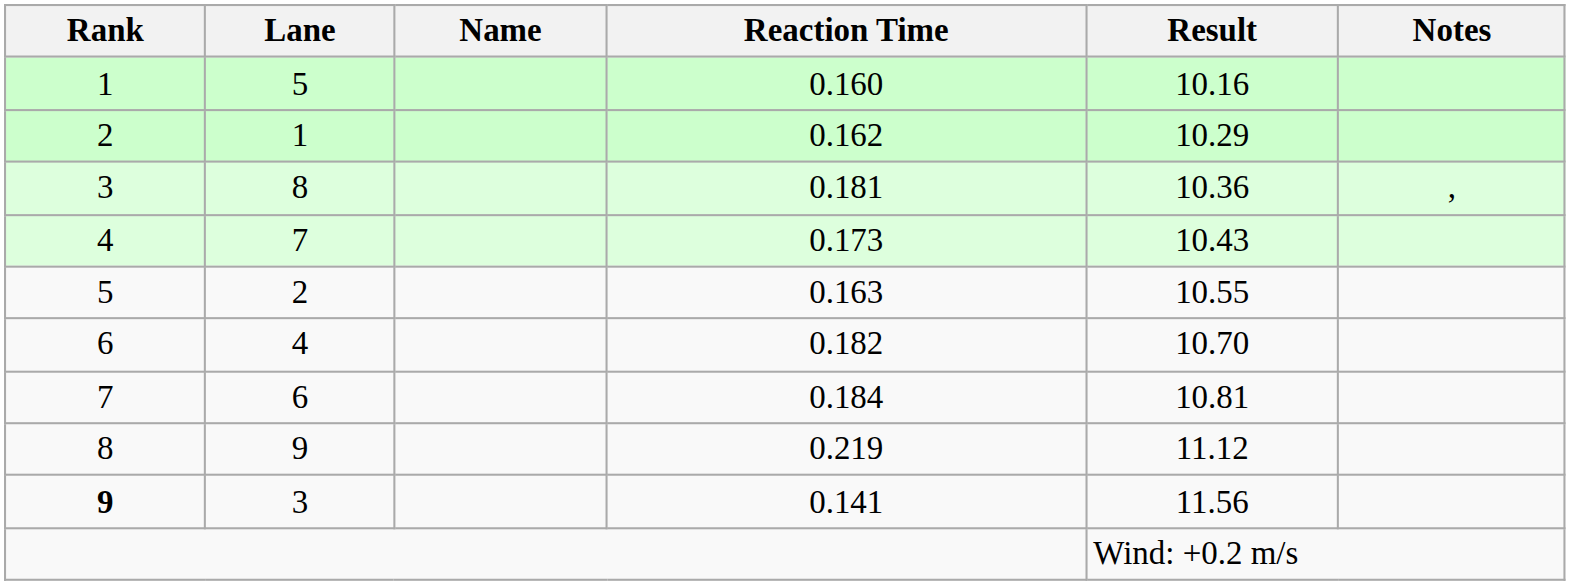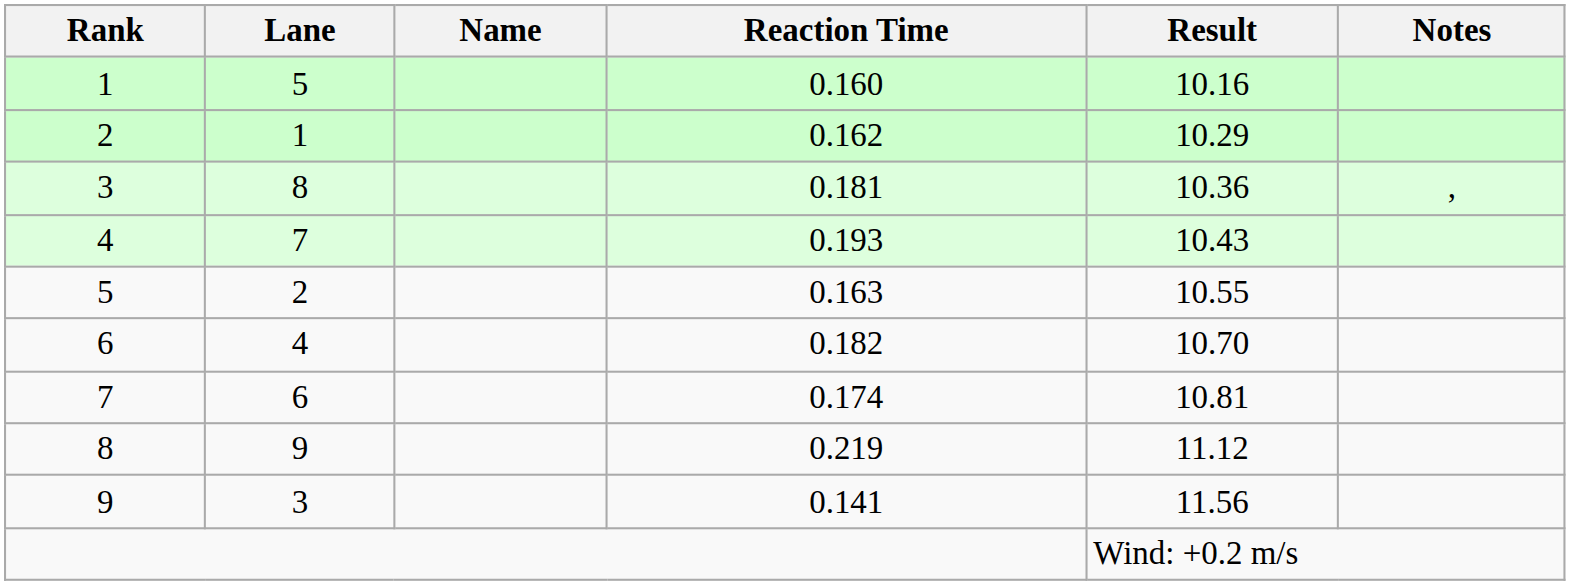(846, 239) 0.173 -> (846, 239) 0.193
(846, 396) 0.184 -> (846, 396) 0.174
(105, 501) bold -> (105, 501) normal
